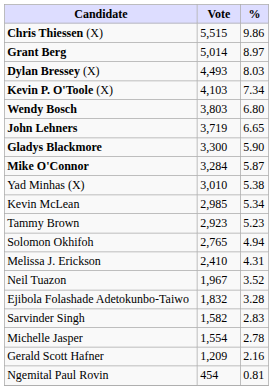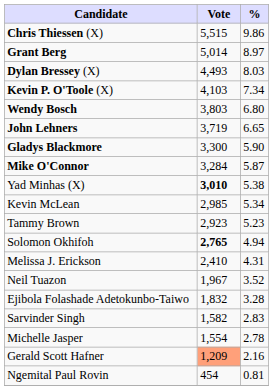(214, 185) normal -> (214, 185) bold
(214, 242) normal -> (214, 242) bold
(214, 356) no background -> (214, 356) lightsalmon background
